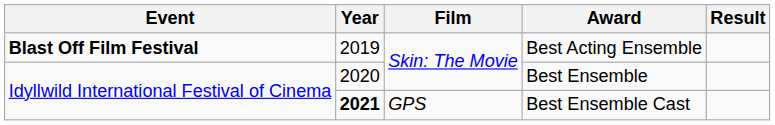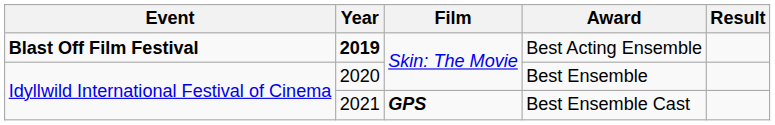(360, 47) normal -> (360, 47) bold
(360, 104) bold -> (360, 104) normal
(407, 104) normal -> (407, 104) bold
